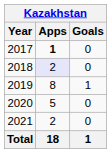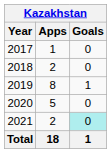(53, 49) bold -> (53, 49) normal
(53, 67) lavender background -> (53, 67) no background
(88, 121) no background -> (88, 121) paleturquoise background
